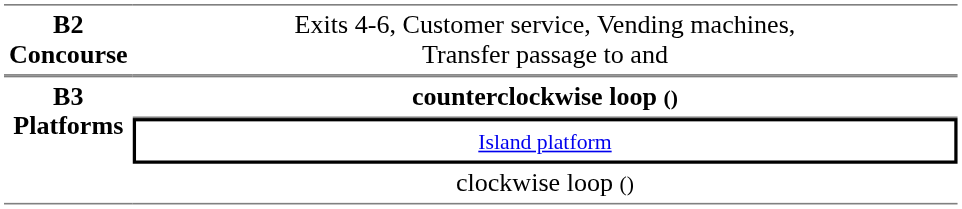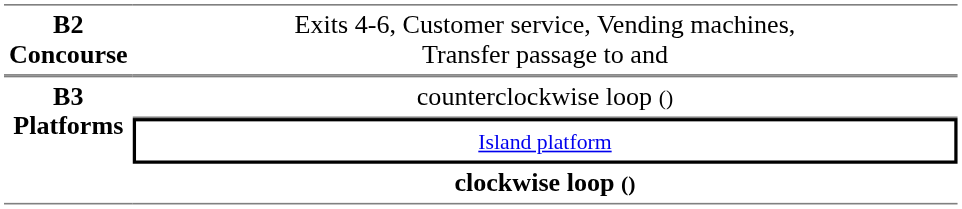(545, 96) bold -> (545, 96) normal
(545, 182) normal -> (545, 182) bold
